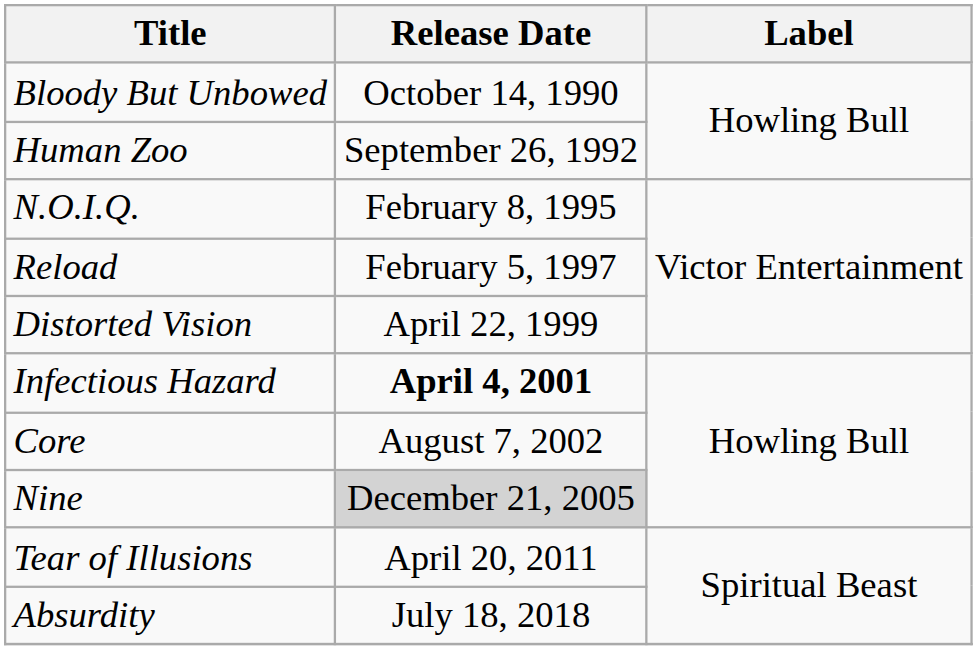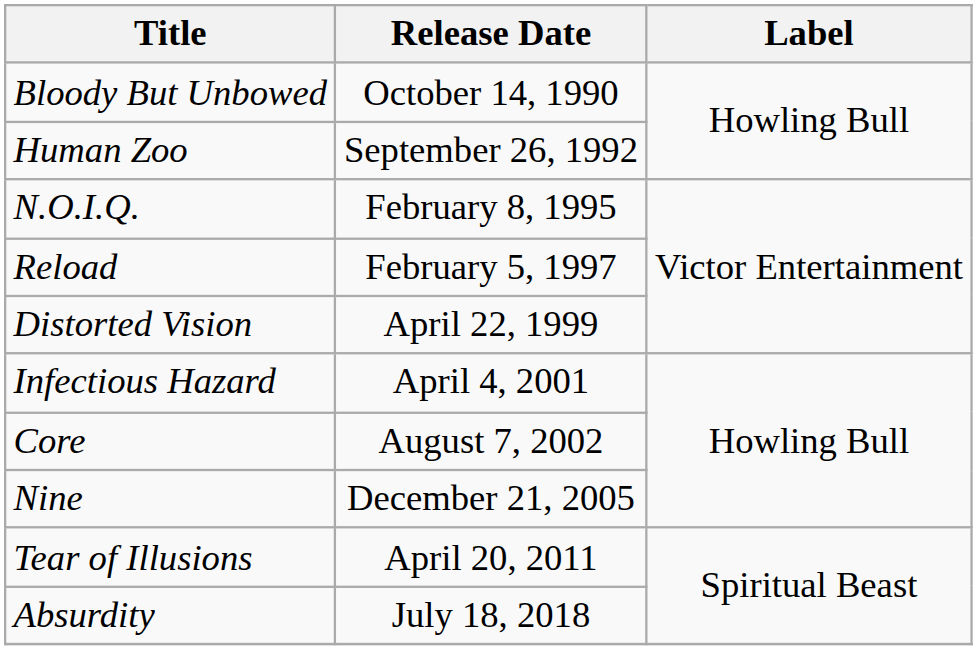(491, 382) bold -> (491, 382) normal
(491, 498) lightgrey background -> (491, 498) no background
